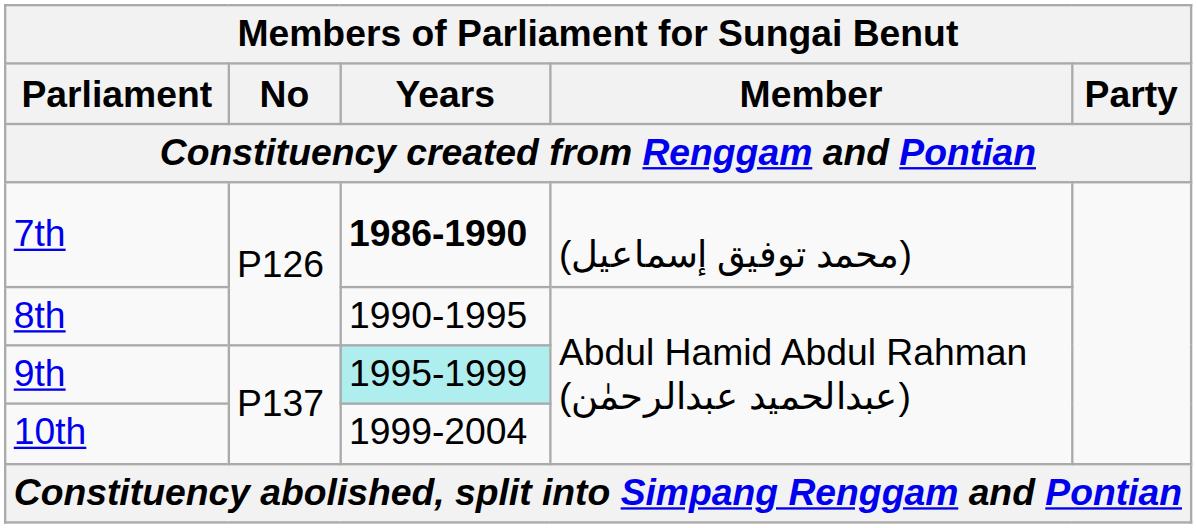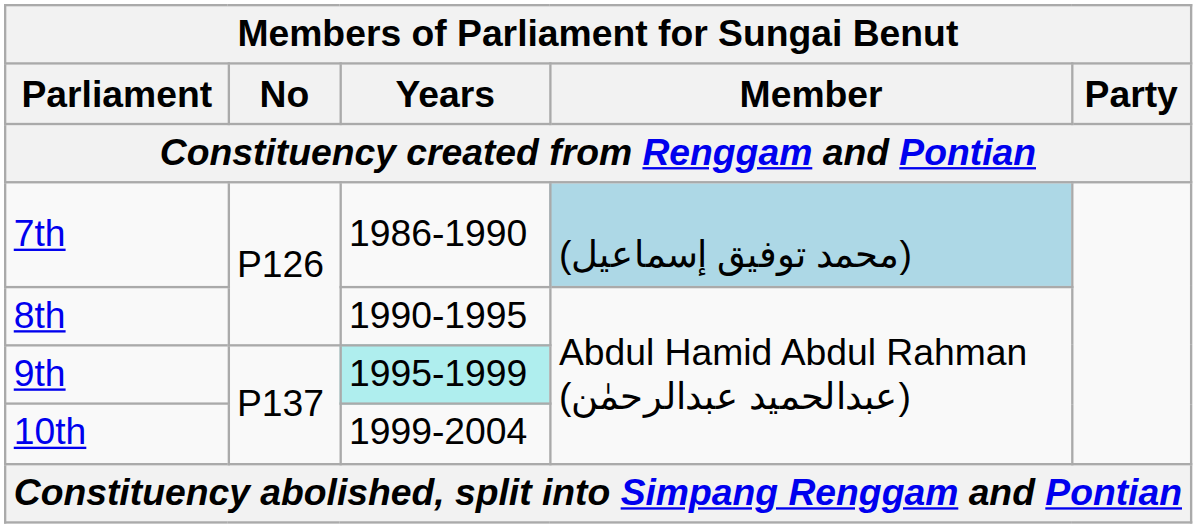(438, 233) bold -> (438, 233) normal
(735, 255) no background -> (735, 255) lightblue background
